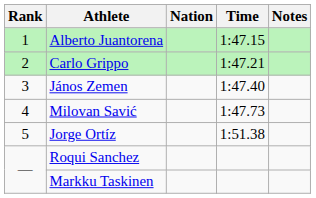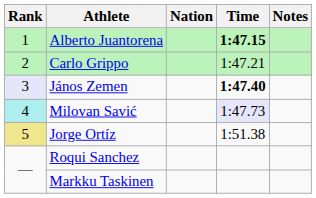(242, 39) normal -> (243, 39) bold
(25, 87) no background -> (25, 87) lavender background
(242, 87) normal -> (243, 87) bold
(25, 110) no background -> (25, 110) paleturquoise background
(242, 110) no background -> (243, 110) lavender background
(25, 134) no background -> (25, 134) khaki background
